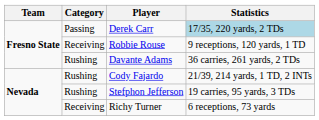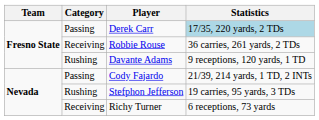(247, 44) 9 receptions, 120 yards, 1 TD -> (244, 44) 36 carries, 261 yards, 2 TDs
(244, 60) 36 carries, 261 yards, 2 TDs -> (247, 60) 9 receptions, 120 yards, 1 TD
(81, 76) Rushing -> (79, 76) Passing
